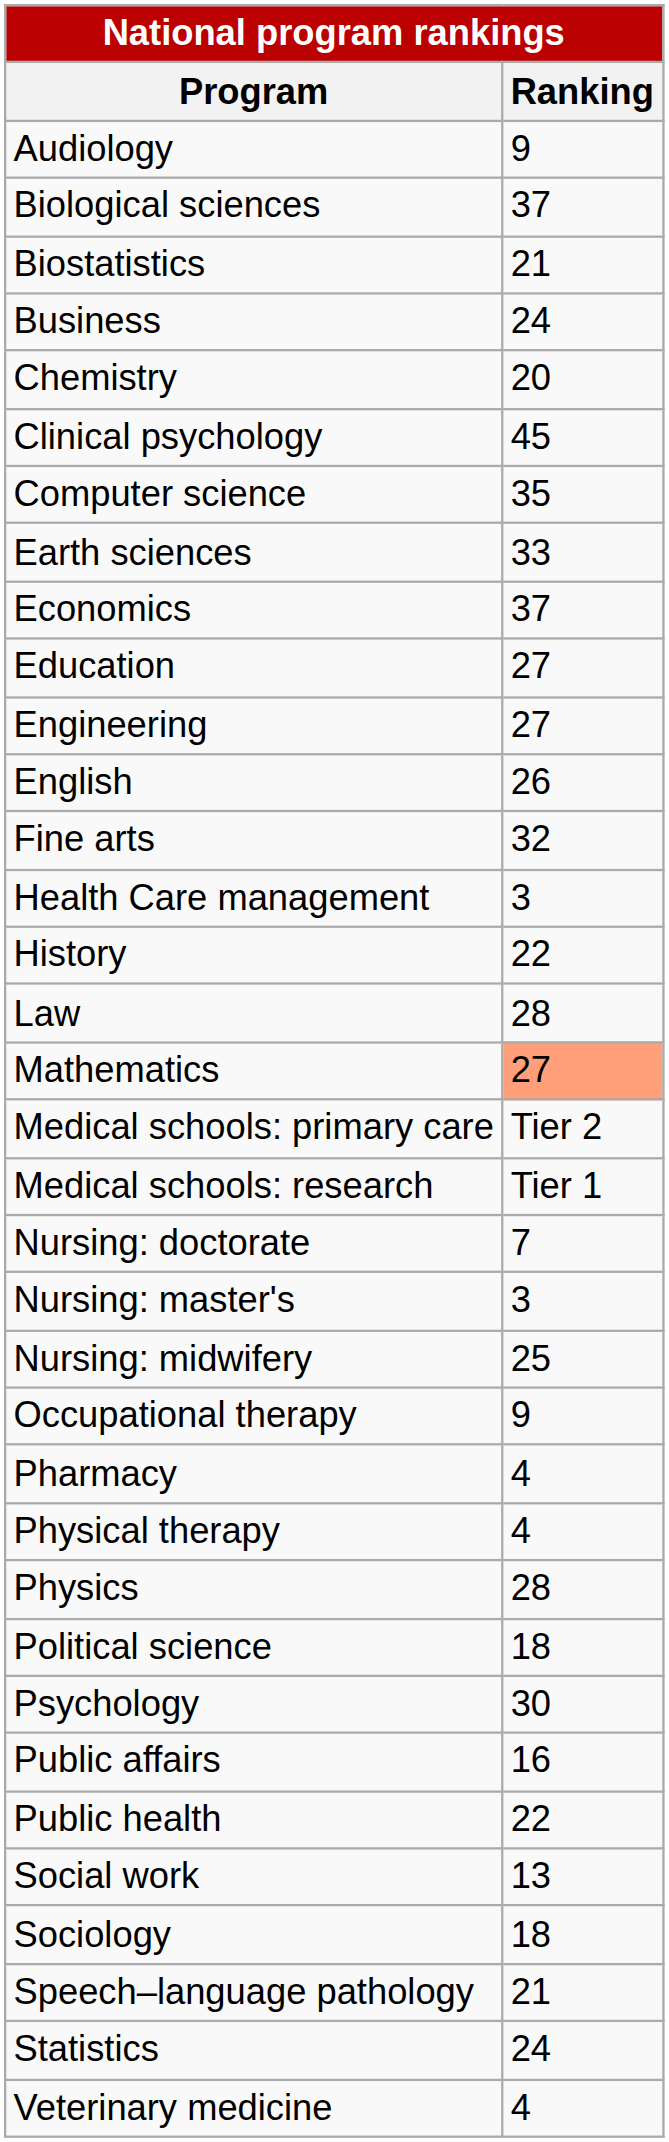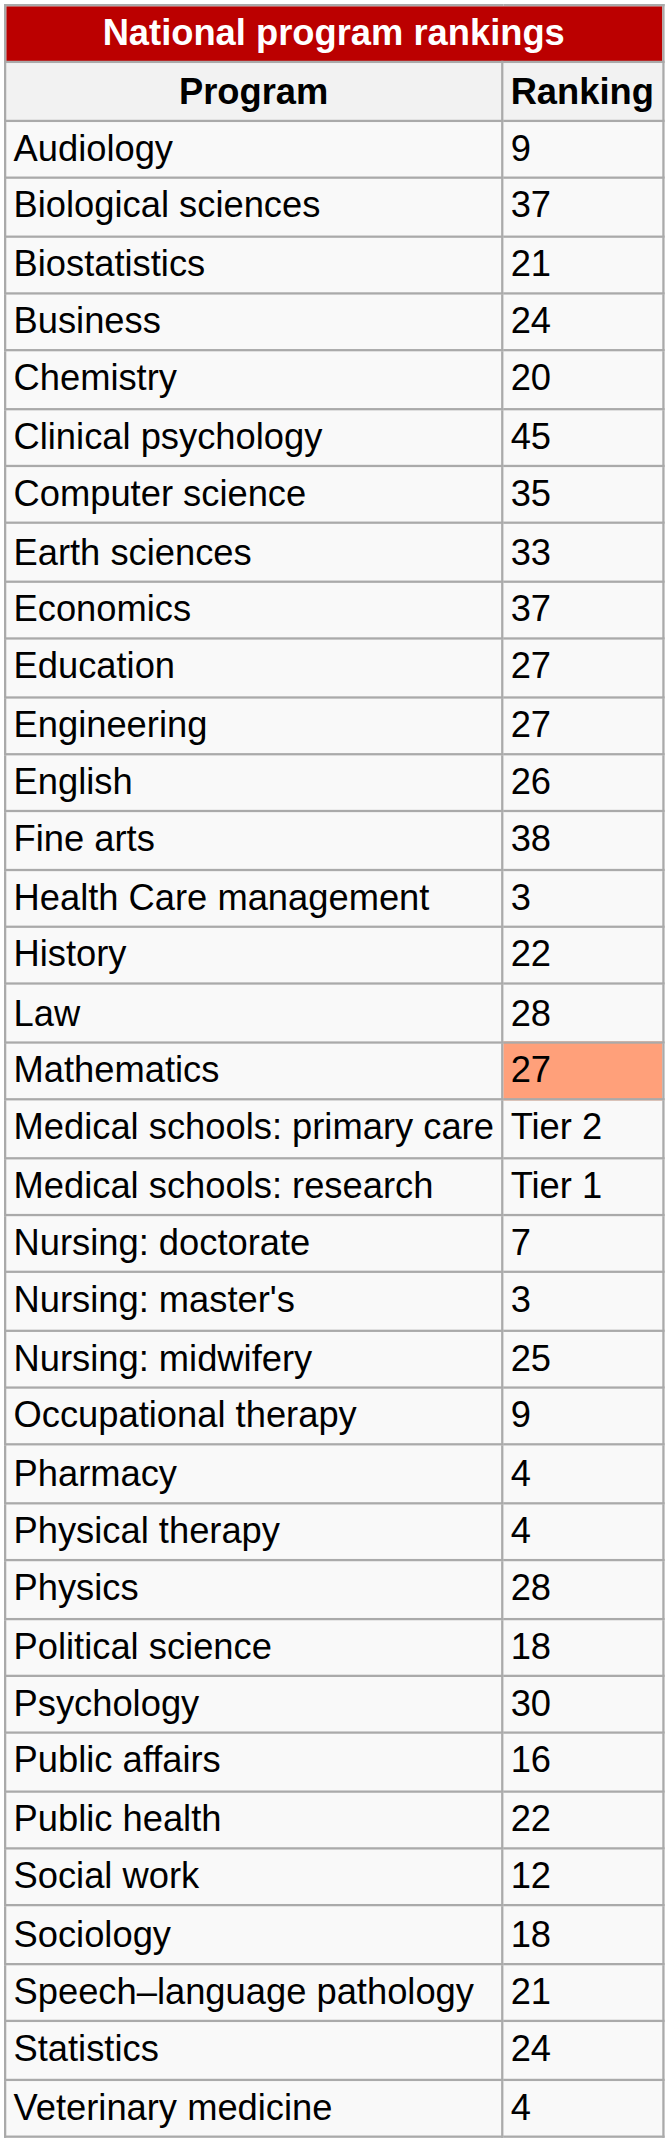(531, 839) 32 -> (531, 839) 38
(531, 1876) 13 -> (531, 1876) 12
